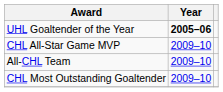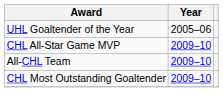(191, 29) bold -> (191, 29) normal
